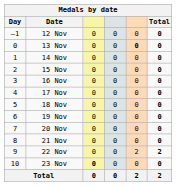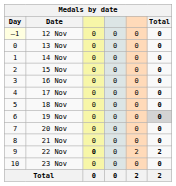(15, 33) no background -> (15, 33) lightyellow background
(137, 45) bold -> (137, 45) normal
(160, 116) no background -> (160, 116) lightgrey background
(94, 151) normal -> (94, 151) bold
(94, 163) bold -> (94, 163) normal
